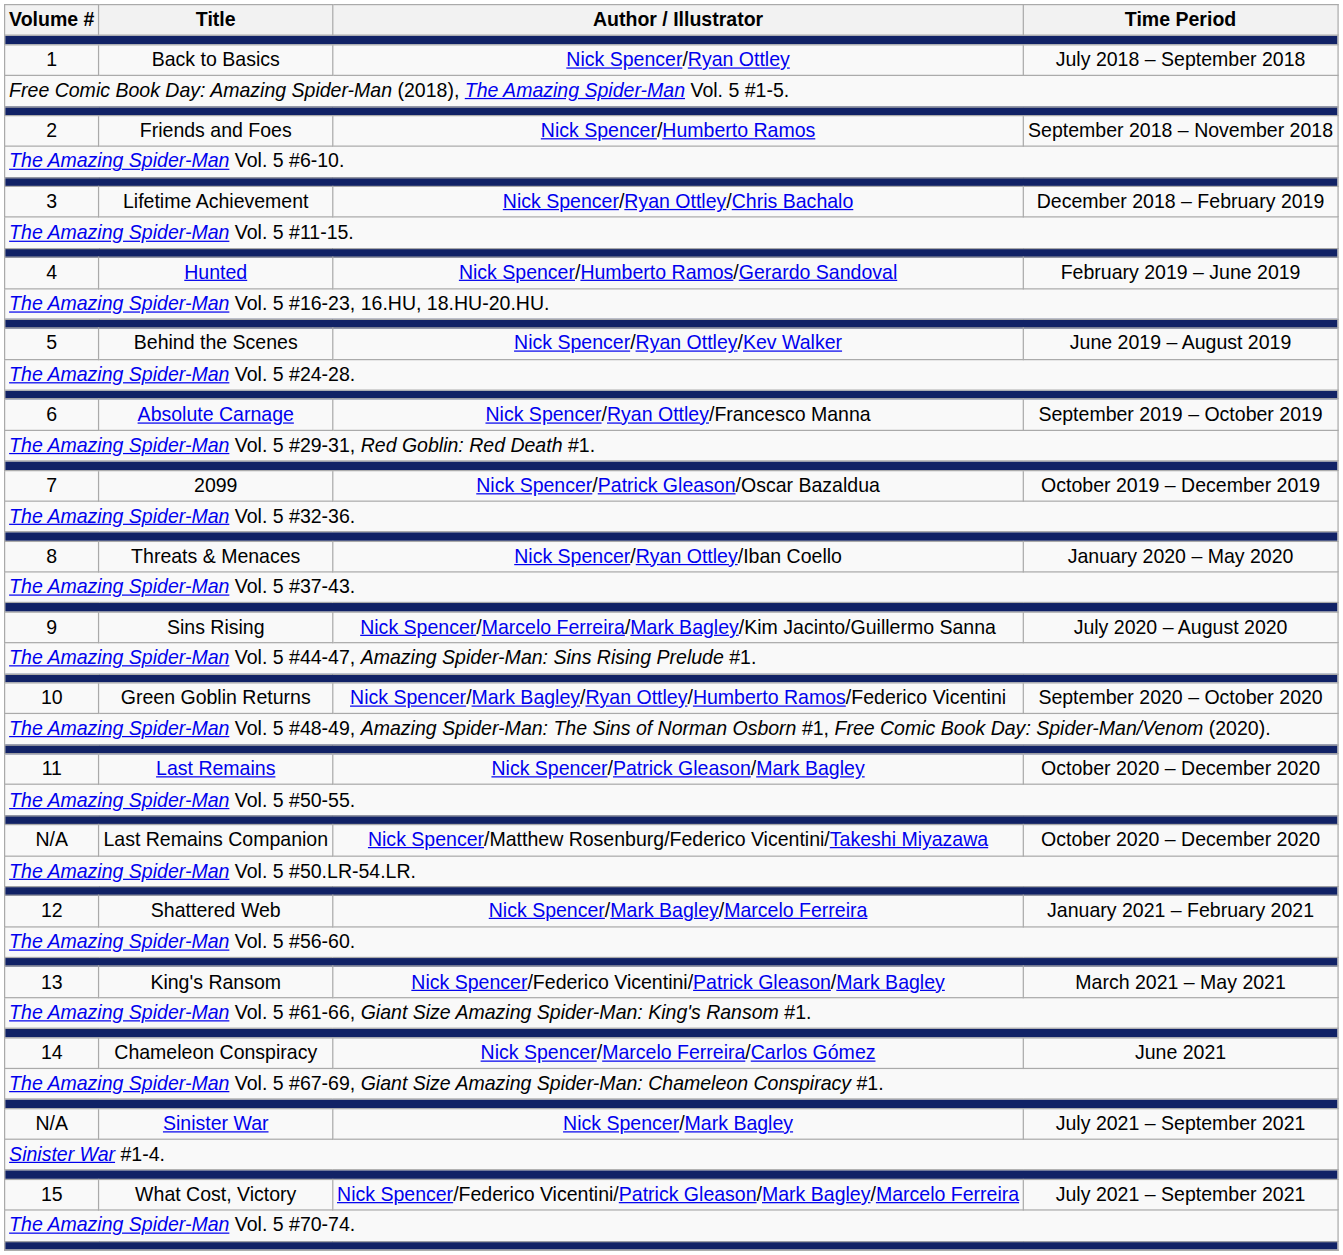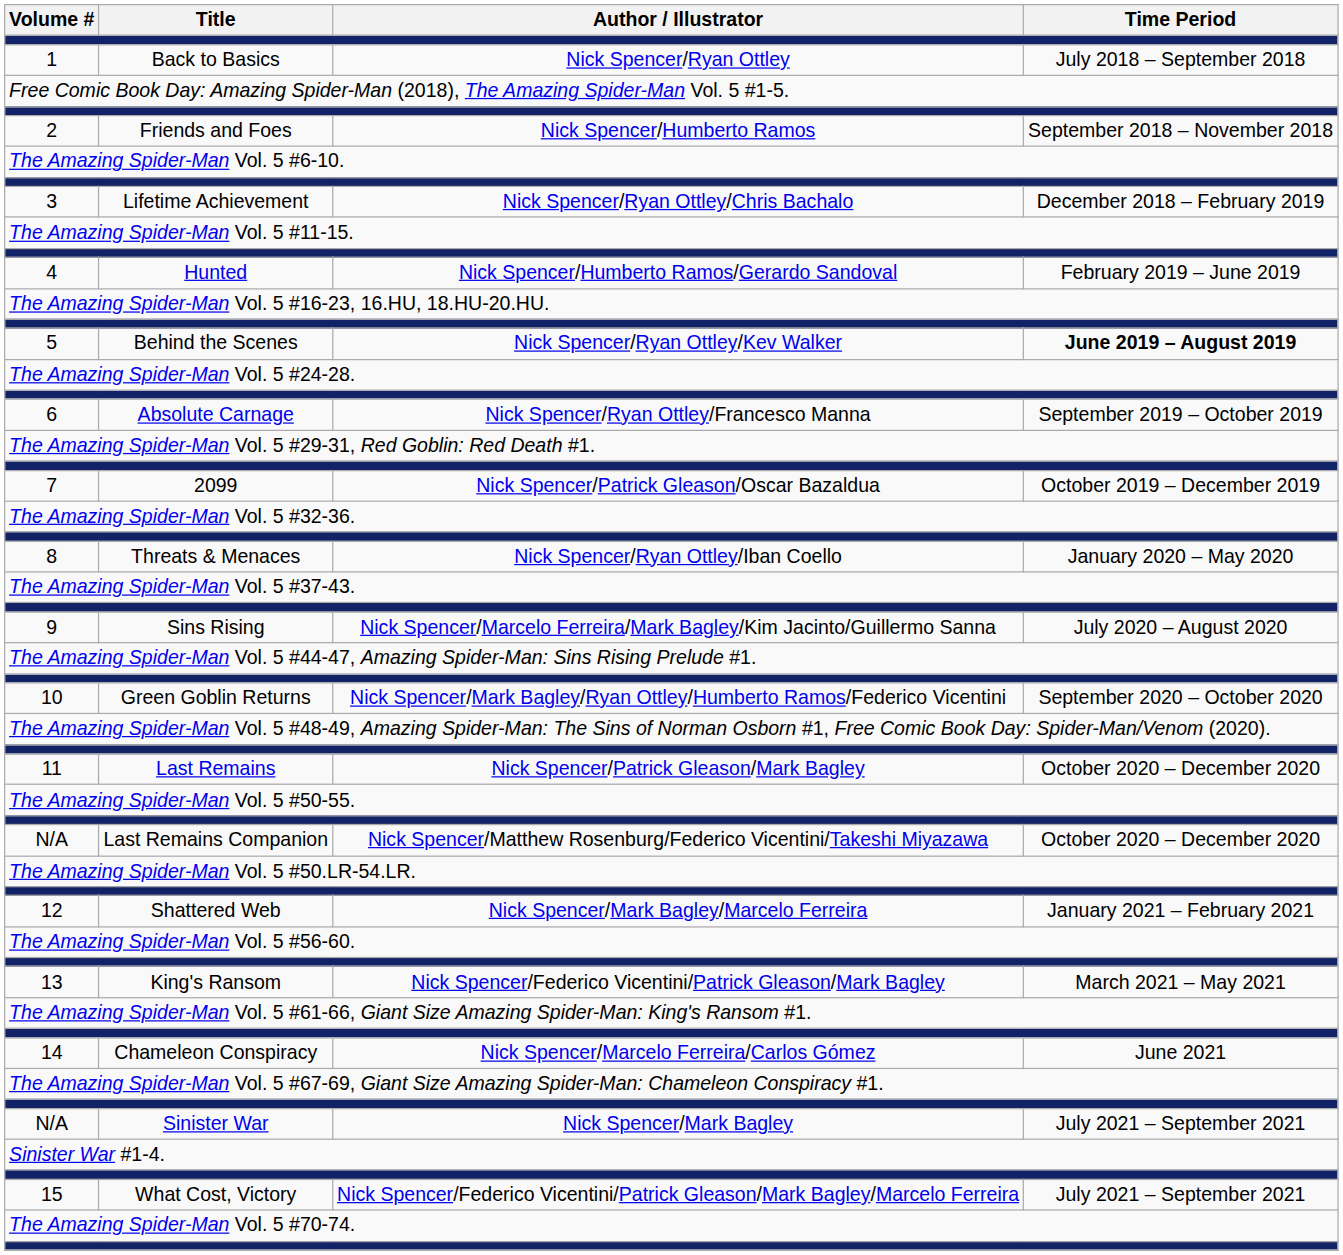(1181, 343) normal -> (1181, 343) bold
